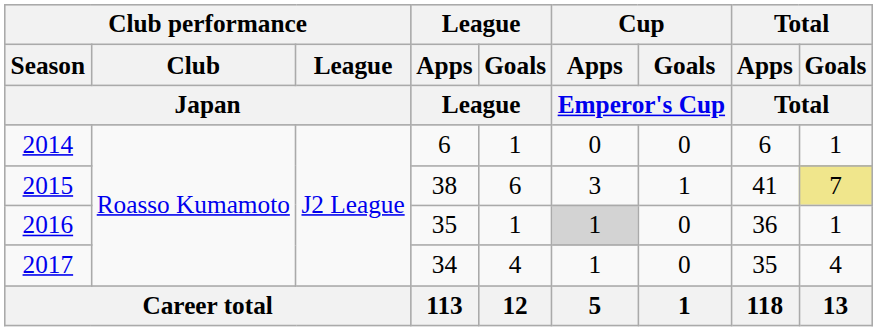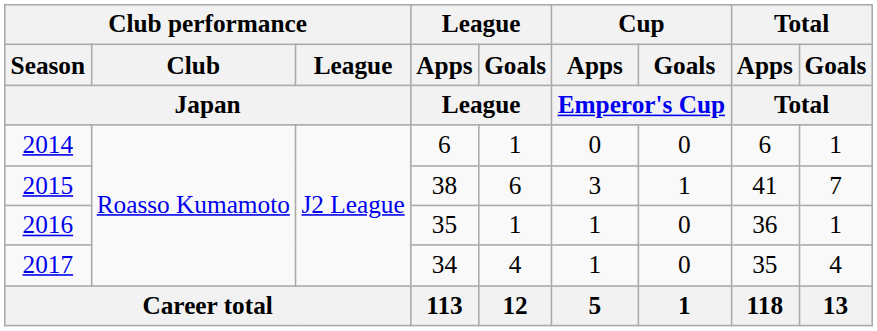(835, 184) khaki background -> (835, 184) no background
(595, 225) lightgrey background -> (595, 225) no background
